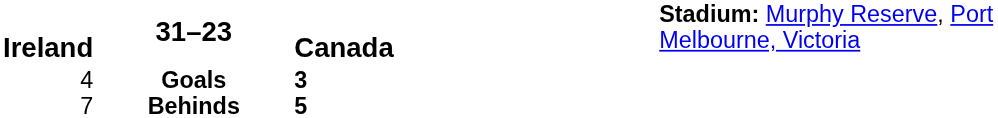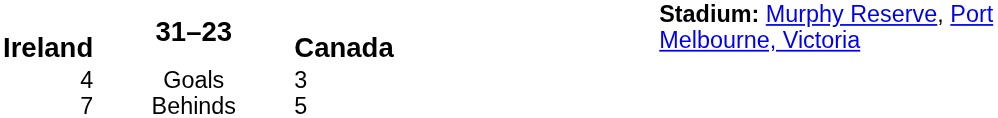(194, 93) bold -> (194, 93) normal
(301, 93) bold -> (301, 93) normal
